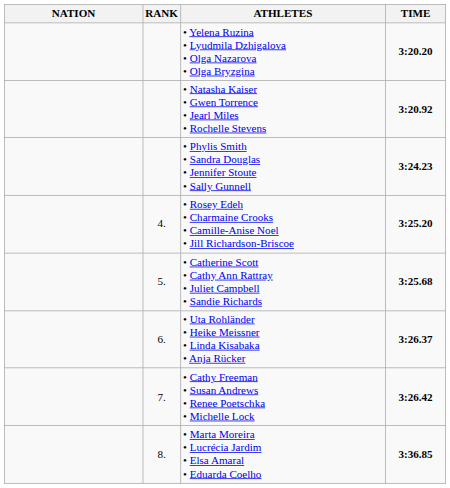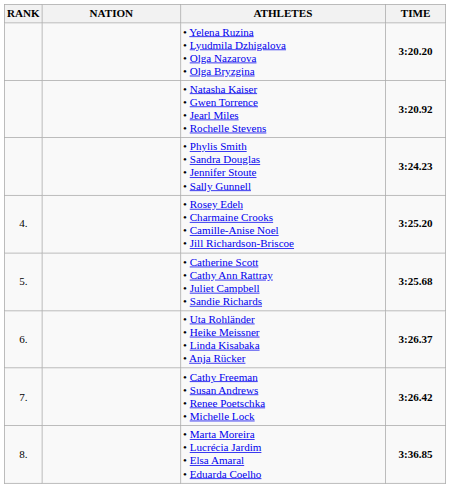columns swapped: (162, 14) <-> (74, 14)
